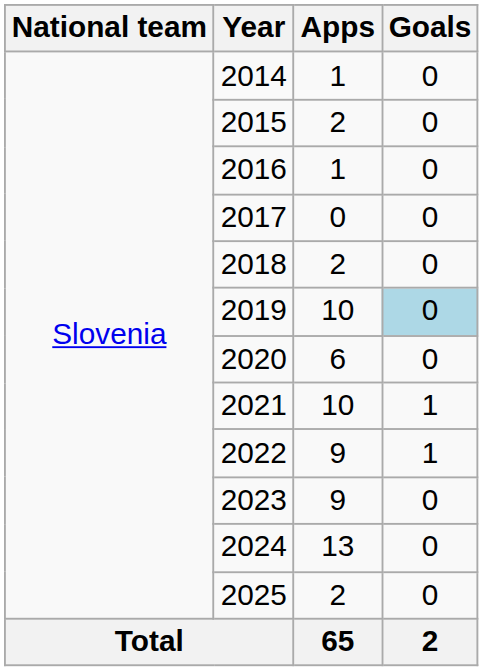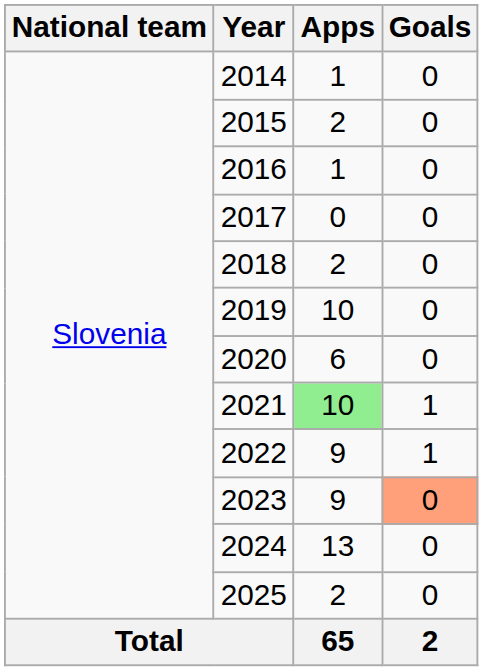(430, 311) lightblue background -> (430, 311) no background
(338, 405) no background -> (338, 405) lightgreen background
(430, 500) no background -> (430, 500) lightsalmon background
